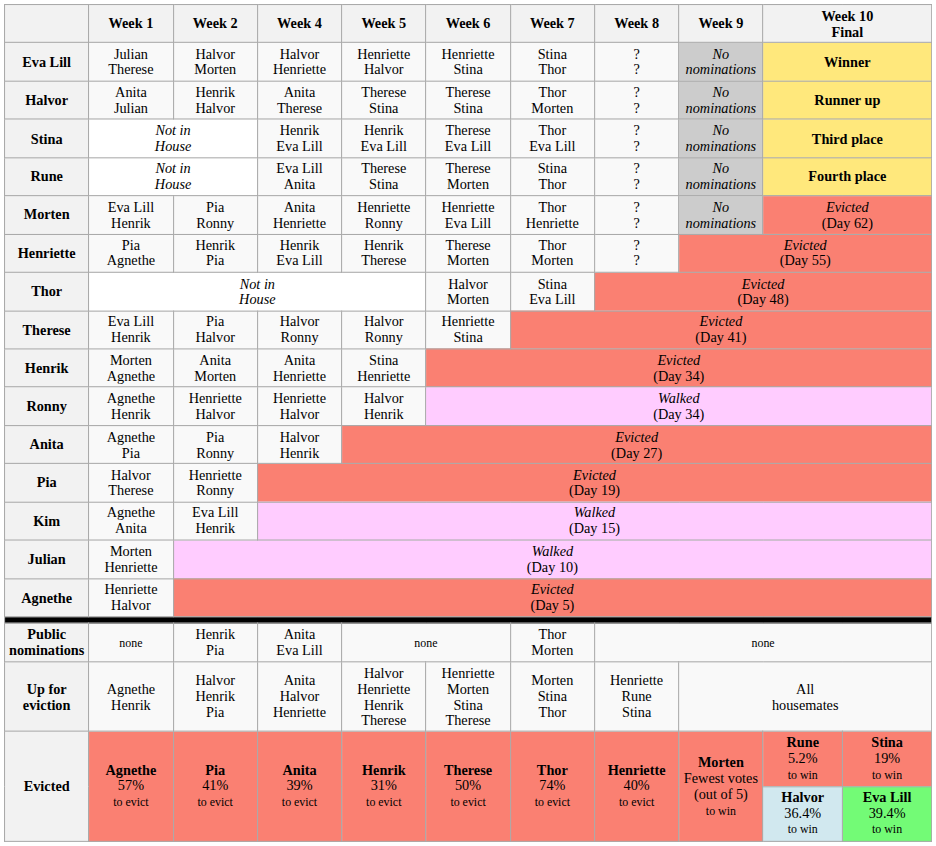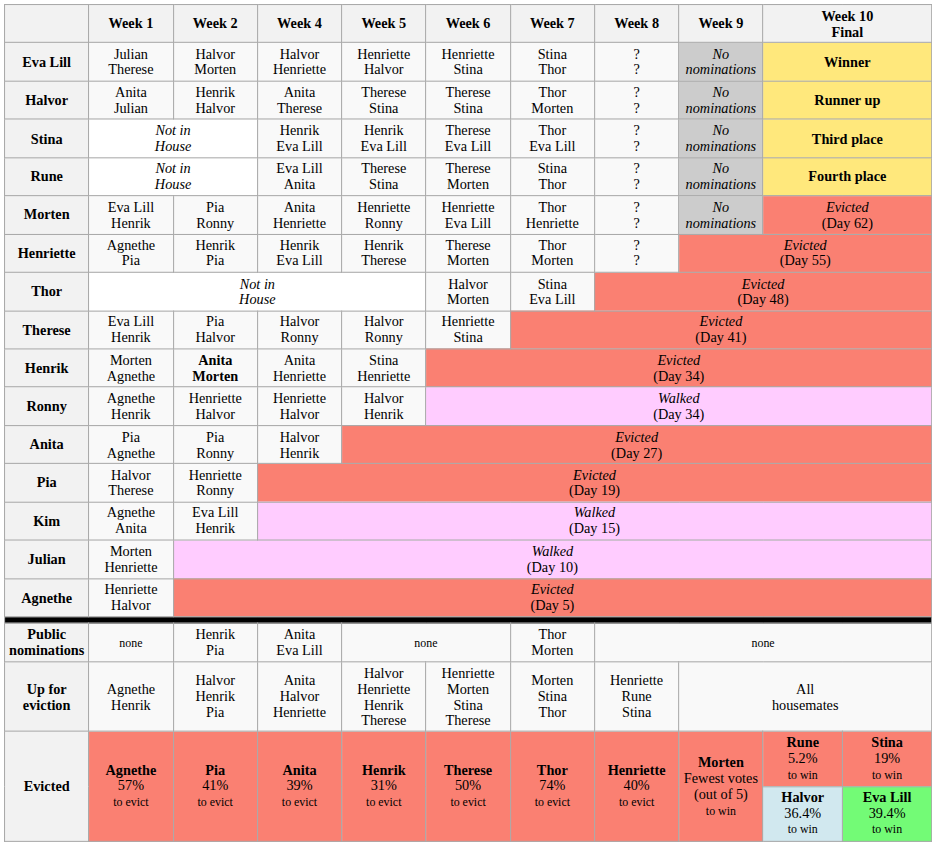(131, 253) Pia Agnethe -> (131, 253) Agnethe Pia
(215, 368) normal -> (215, 368) bold
(131, 444) Agnethe Pia -> (131, 444) Pia Agnethe
